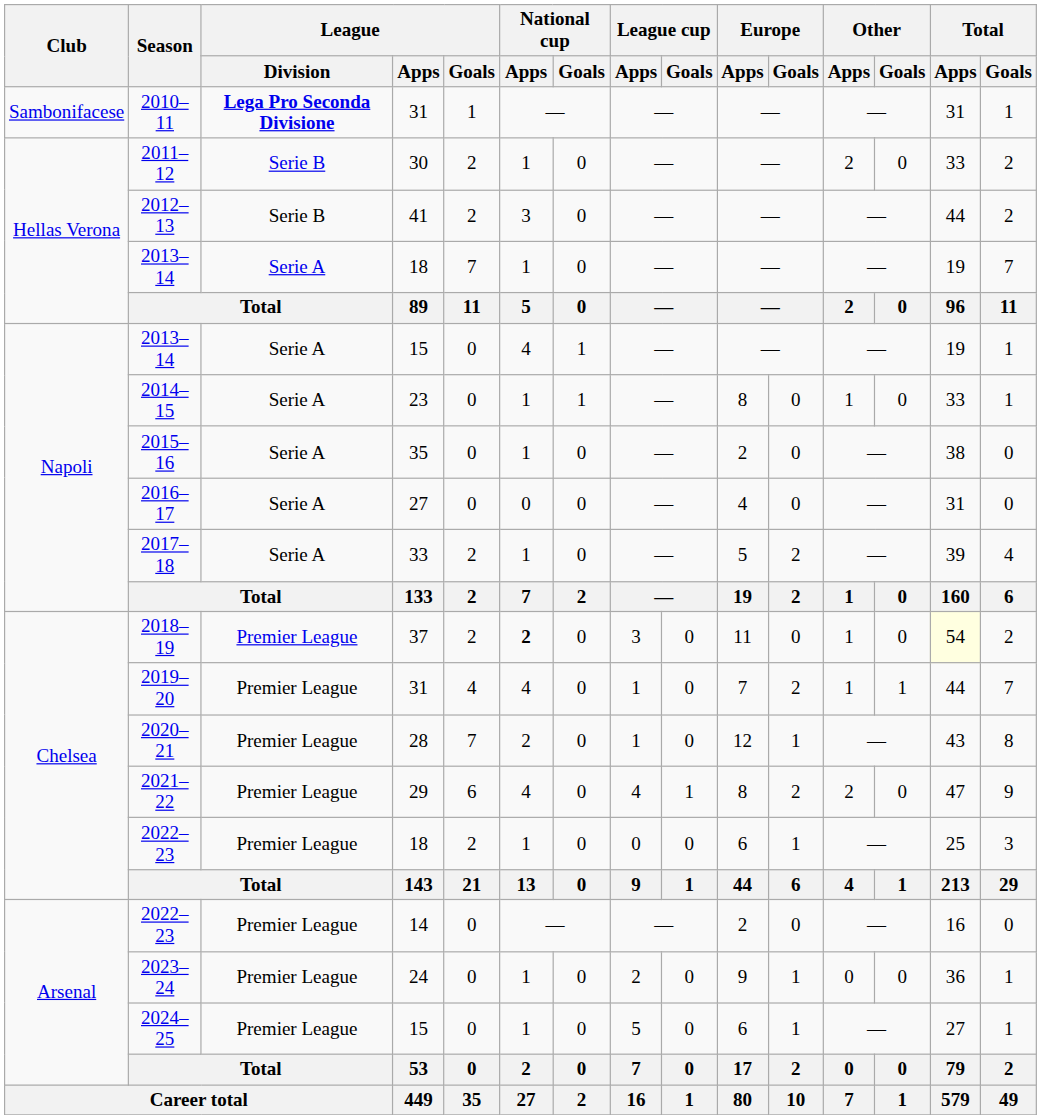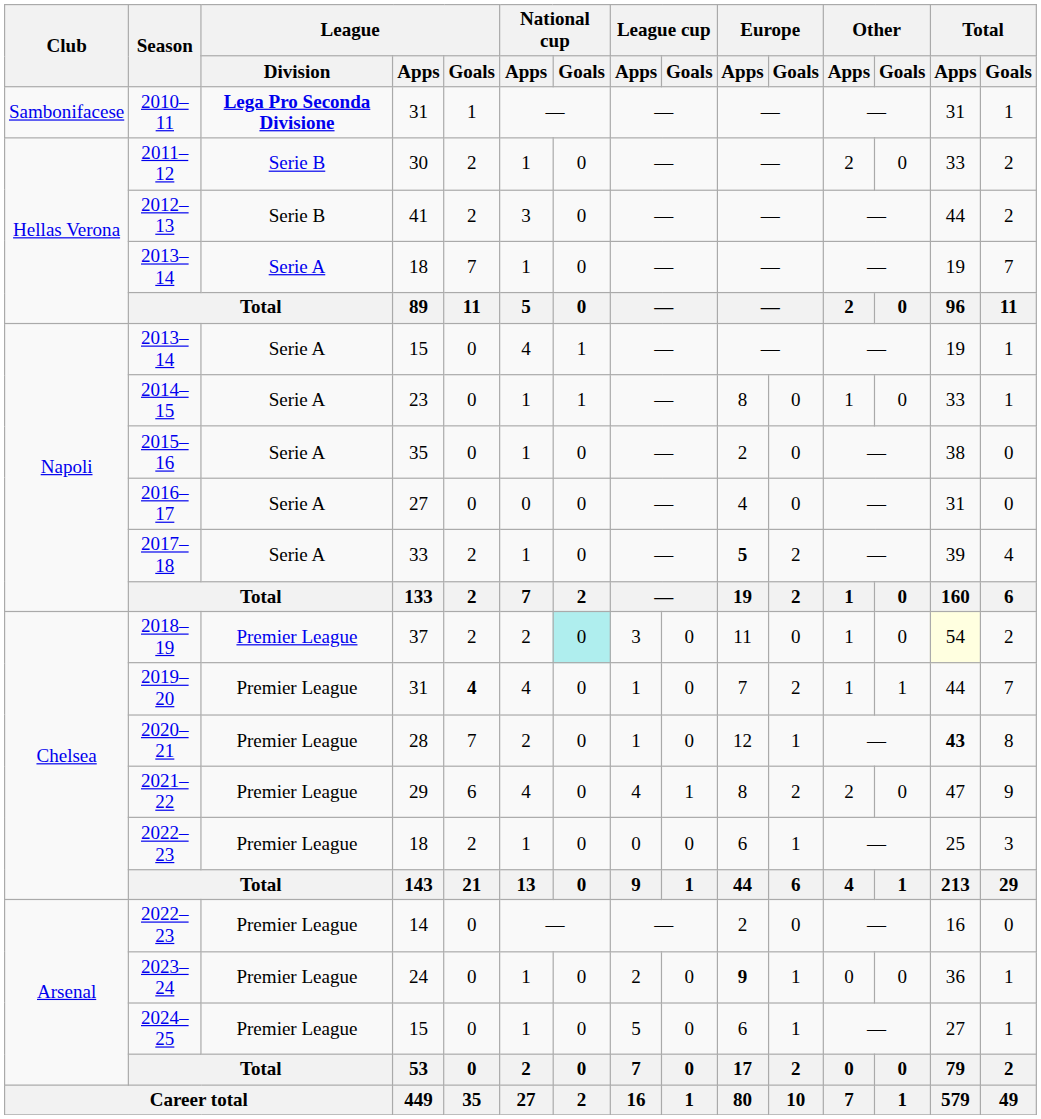(742, 555) normal -> (742, 555) bold
(526, 637) bold -> (526, 637) normal
(582, 637) no background -> (582, 637) paleturquoise background
(472, 688) normal -> (472, 688) bold
(955, 740) normal -> (955, 740) bold
(742, 976) normal -> (742, 976) bold
